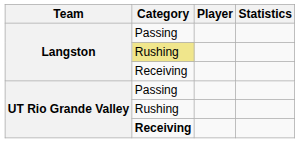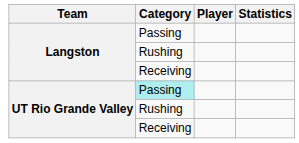(157, 52) khaki background -> (161, 52) no background
(156, 90) no background -> (160, 90) paleturquoise background
(163, 128) bold -> (165, 128) normal
